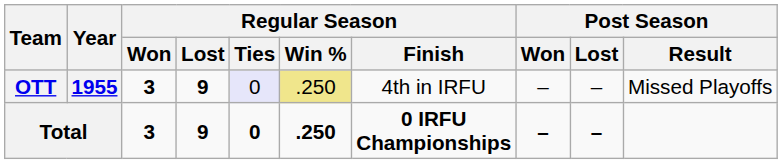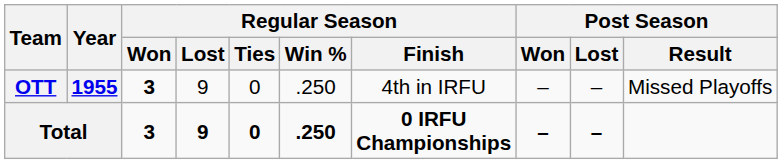(203, 87) bold -> (203, 87) normal
(255, 87) lavender background -> (255, 87) no background
(316, 87) khaki background -> (316, 87) no background
